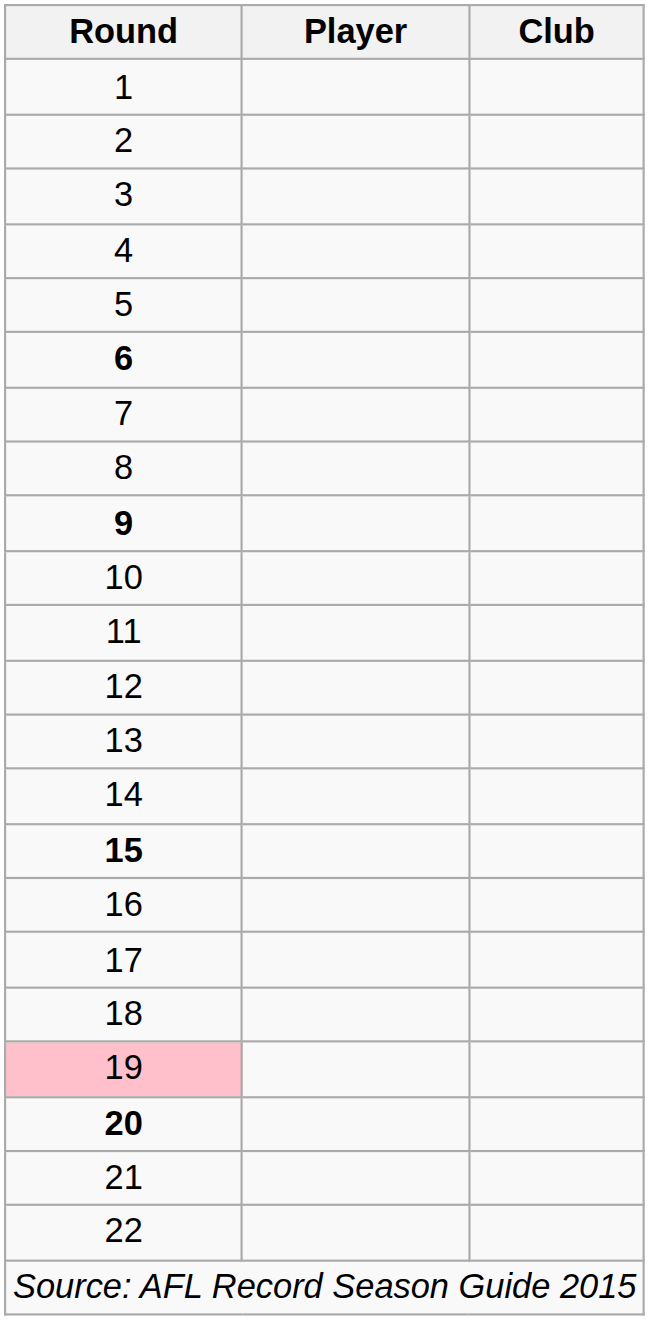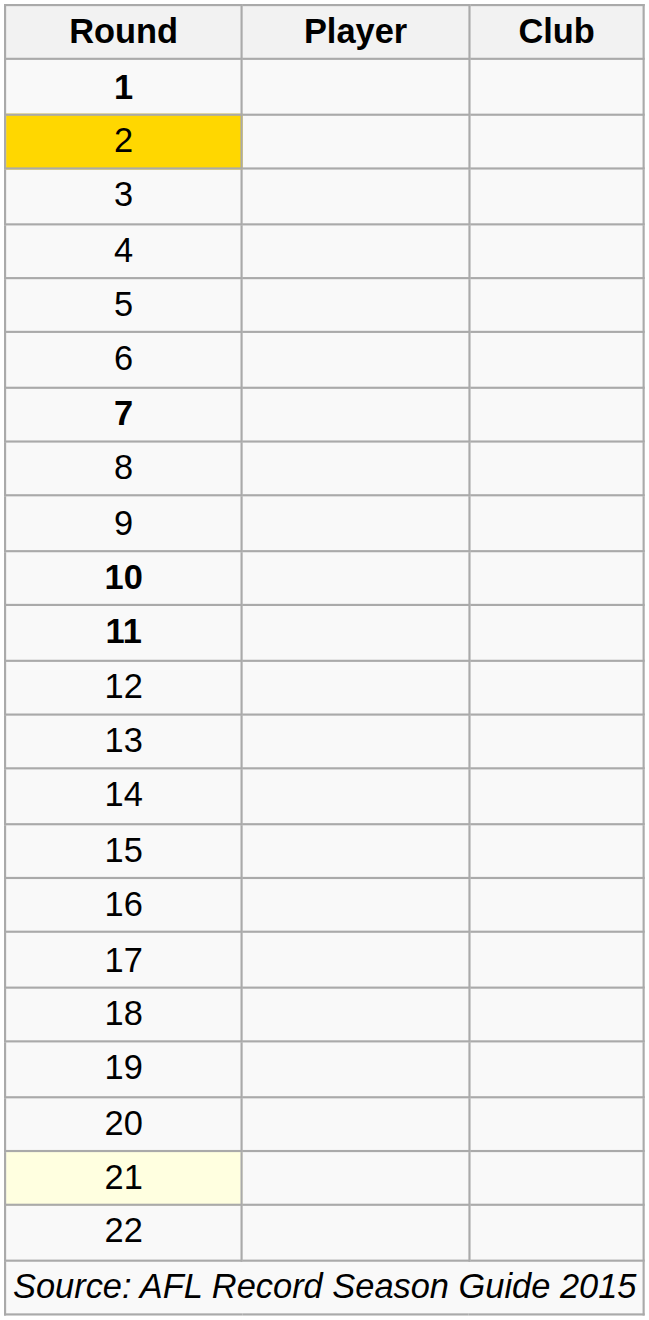(124, 86) normal -> (124, 86) bold
(124, 140) no background -> (124, 140) gold background
(124, 359) bold -> (124, 359) normal
(124, 413) normal -> (124, 413) bold
(124, 522) bold -> (124, 522) normal
(124, 577) normal -> (124, 577) bold
(124, 631) normal -> (124, 631) bold
(124, 850) bold -> (124, 850) normal
(124, 1068) pink background -> (124, 1068) no background
(124, 1122) bold -> (124, 1122) normal
(124, 1177) no background -> (124, 1177) lightyellow background
